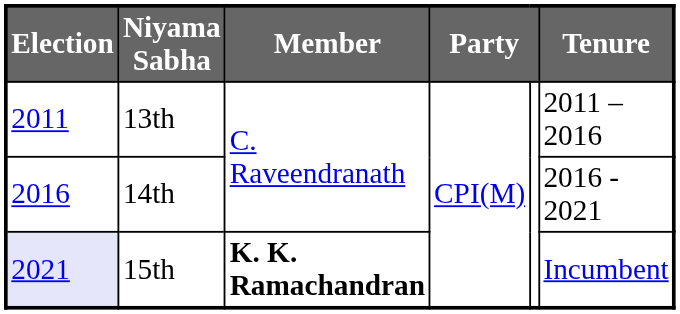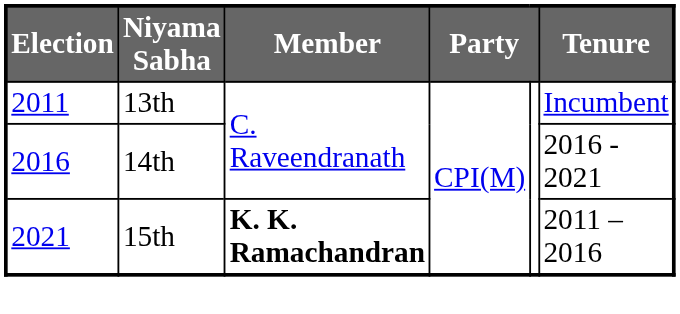(583, 118) 2011 – 2016 -> (606, 102) Incumbent
(41, 268) lavender background -> (41, 235) no background
(606, 268) Incumbent -> (583, 235) 2011 – 2016
